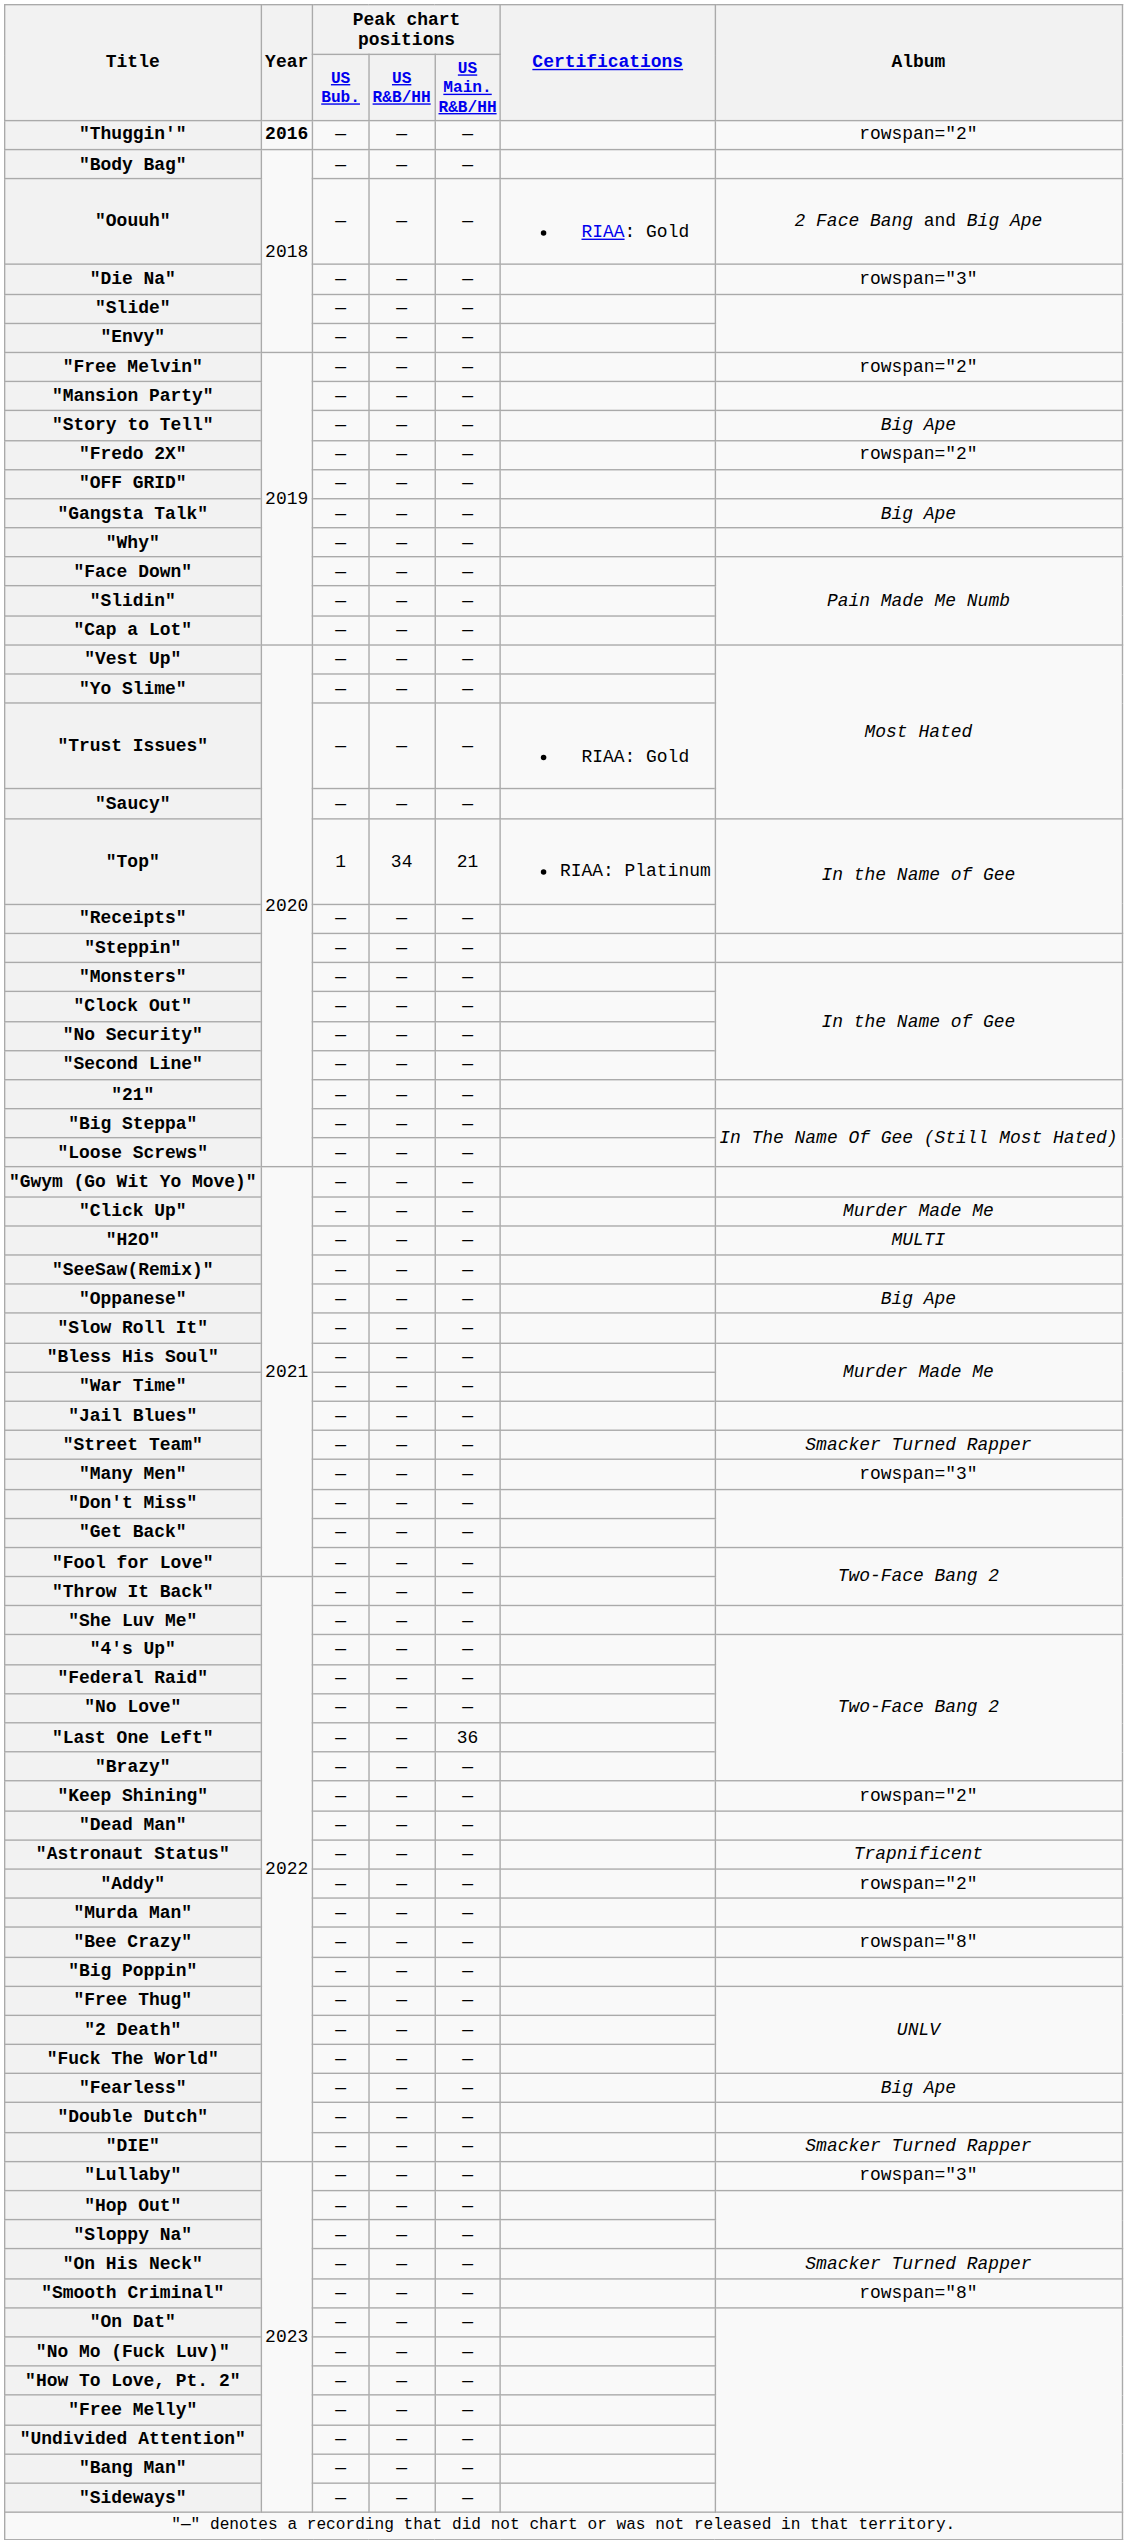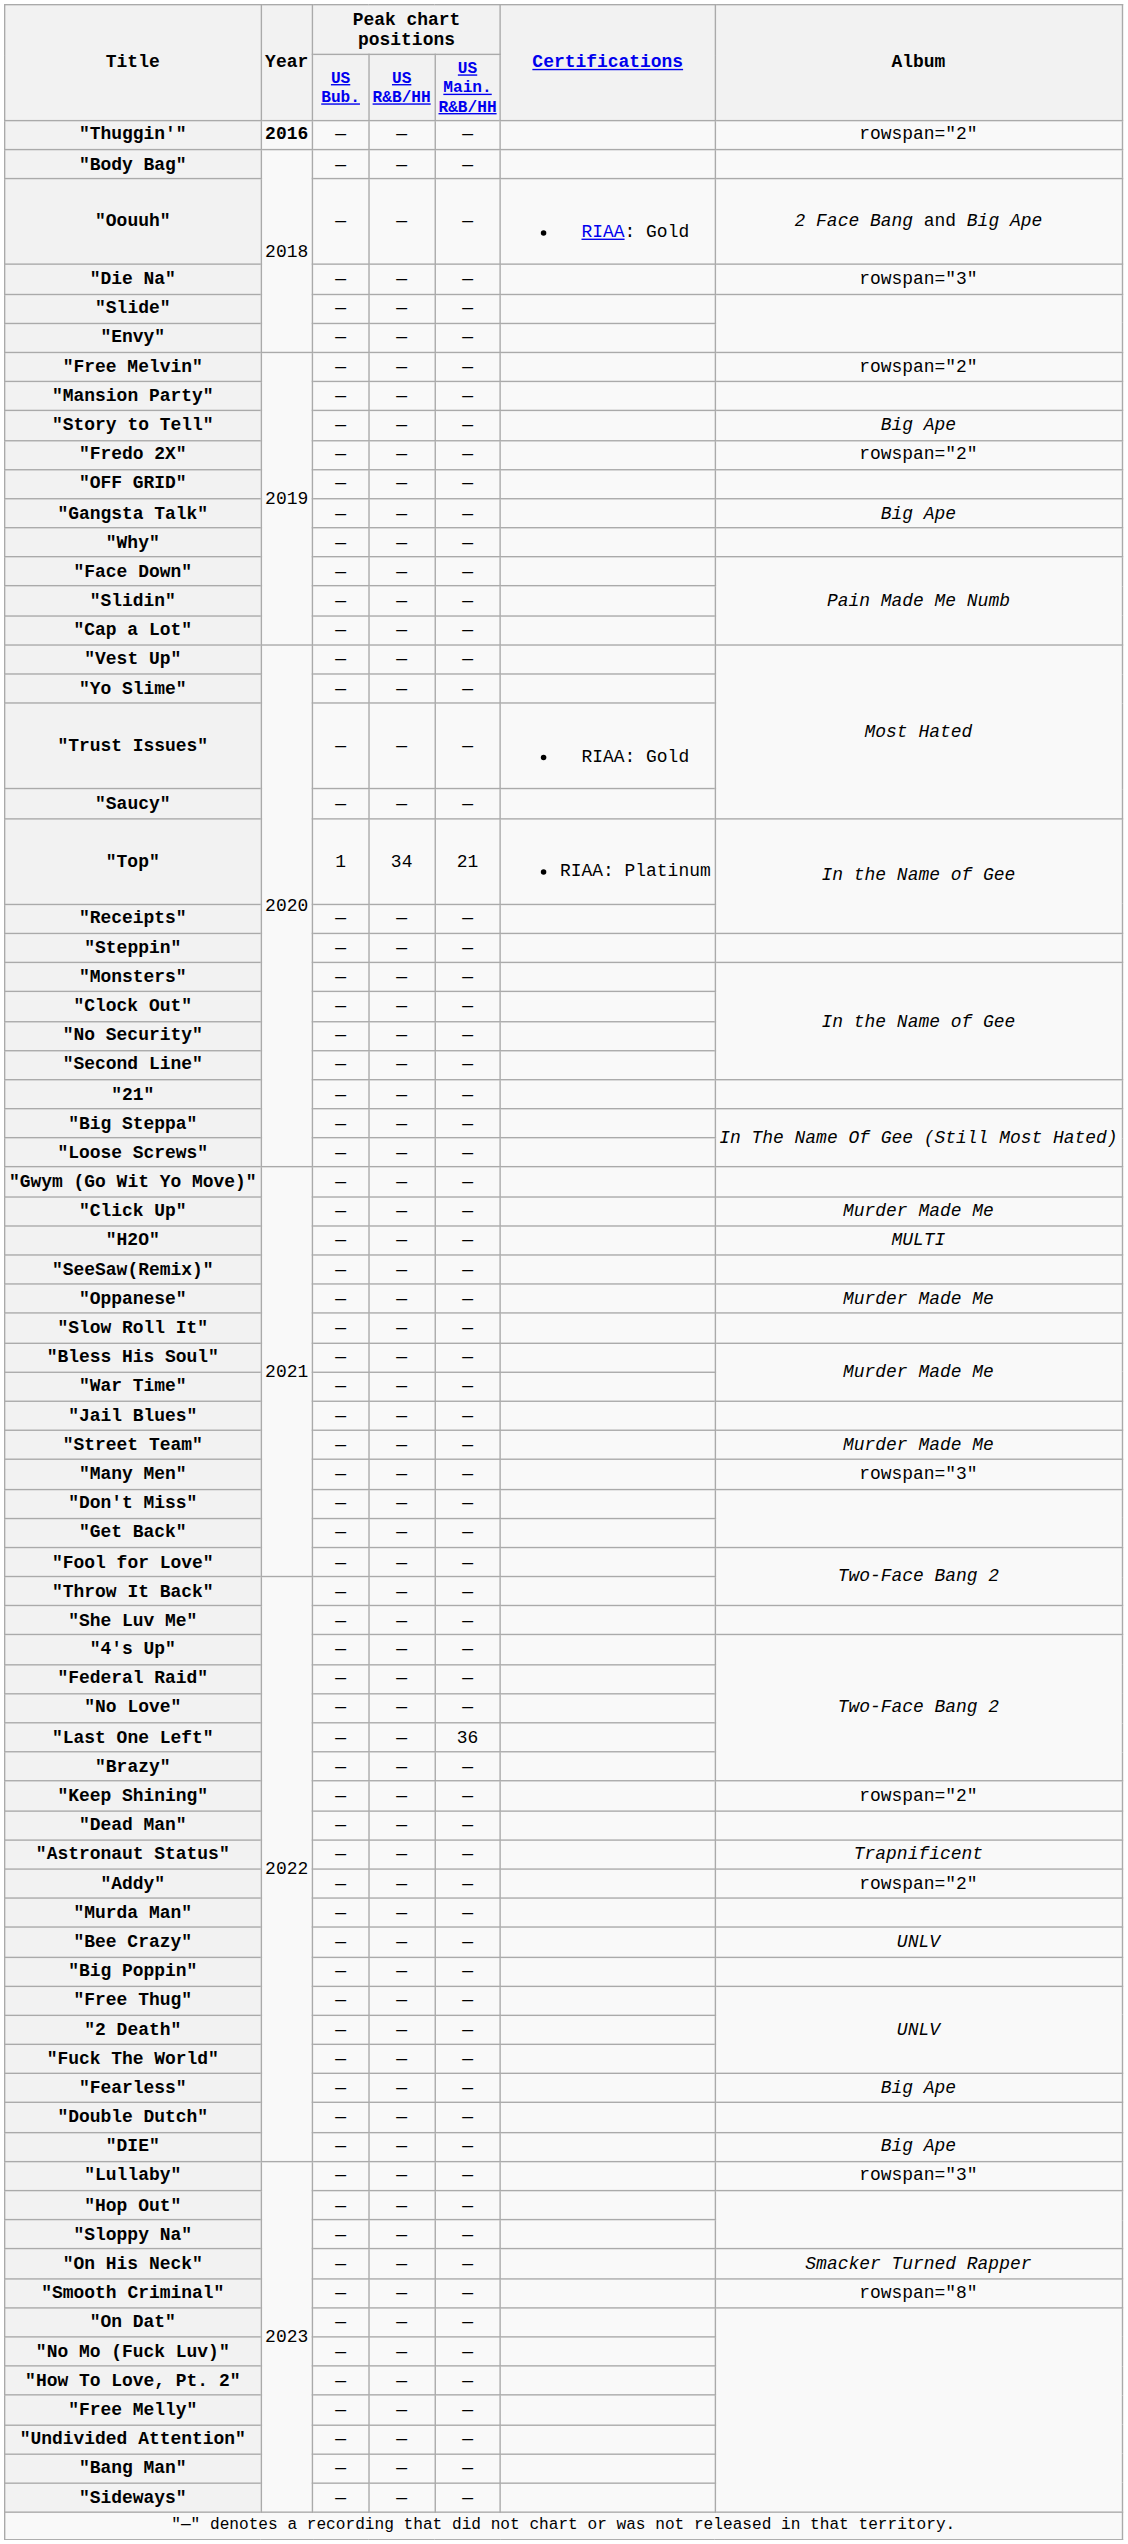(918, 1299) Big Ape -> (918, 1299) Murder Made Me
(918, 1445) Smacker Turned Rapper -> (918, 1445) Murder Made Me
(918, 1942) rowspan="8" -> (918, 1942) UNLV
(918, 2147) Smacker Turned Rapper -> (918, 2147) Big Ape
